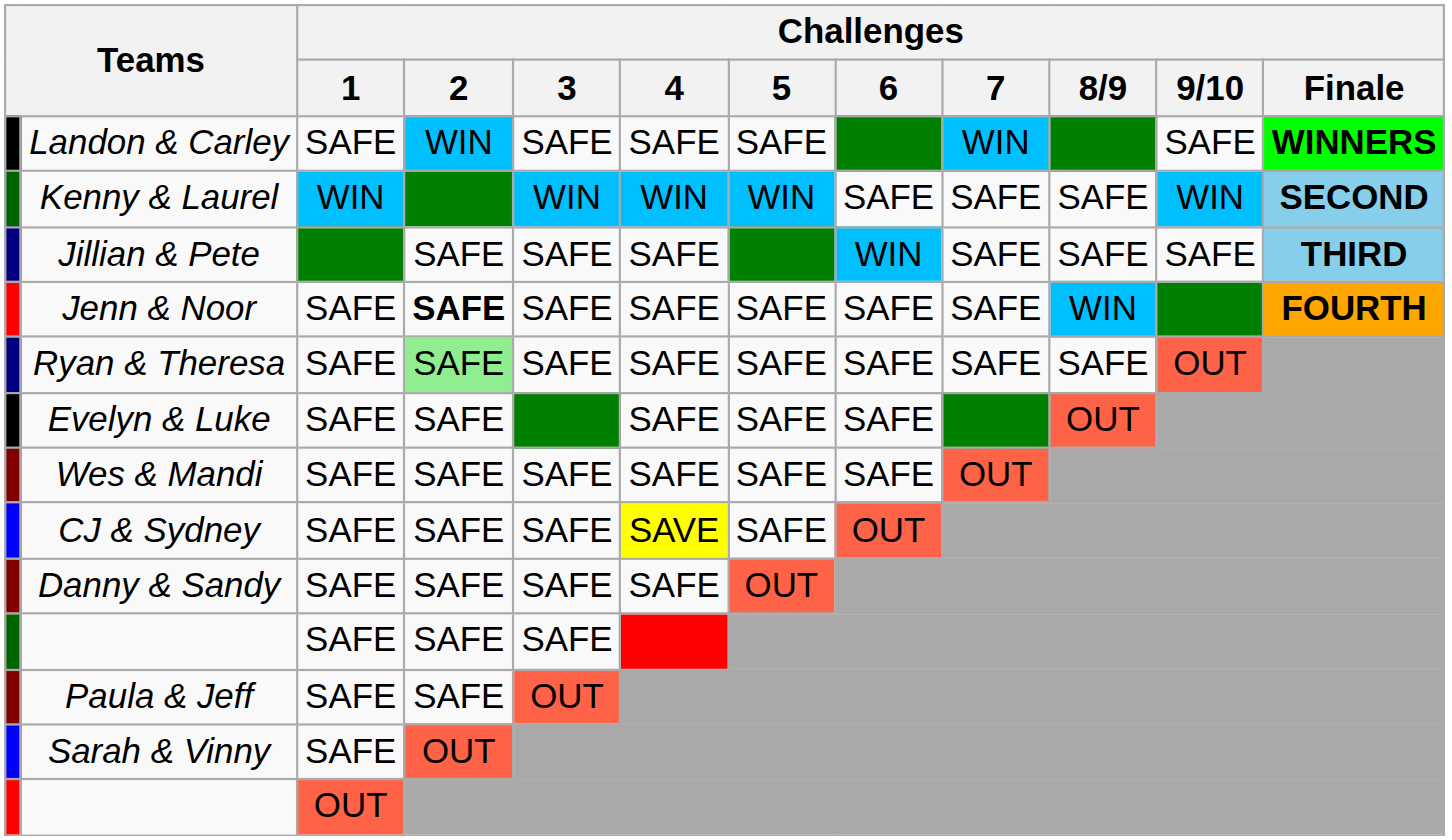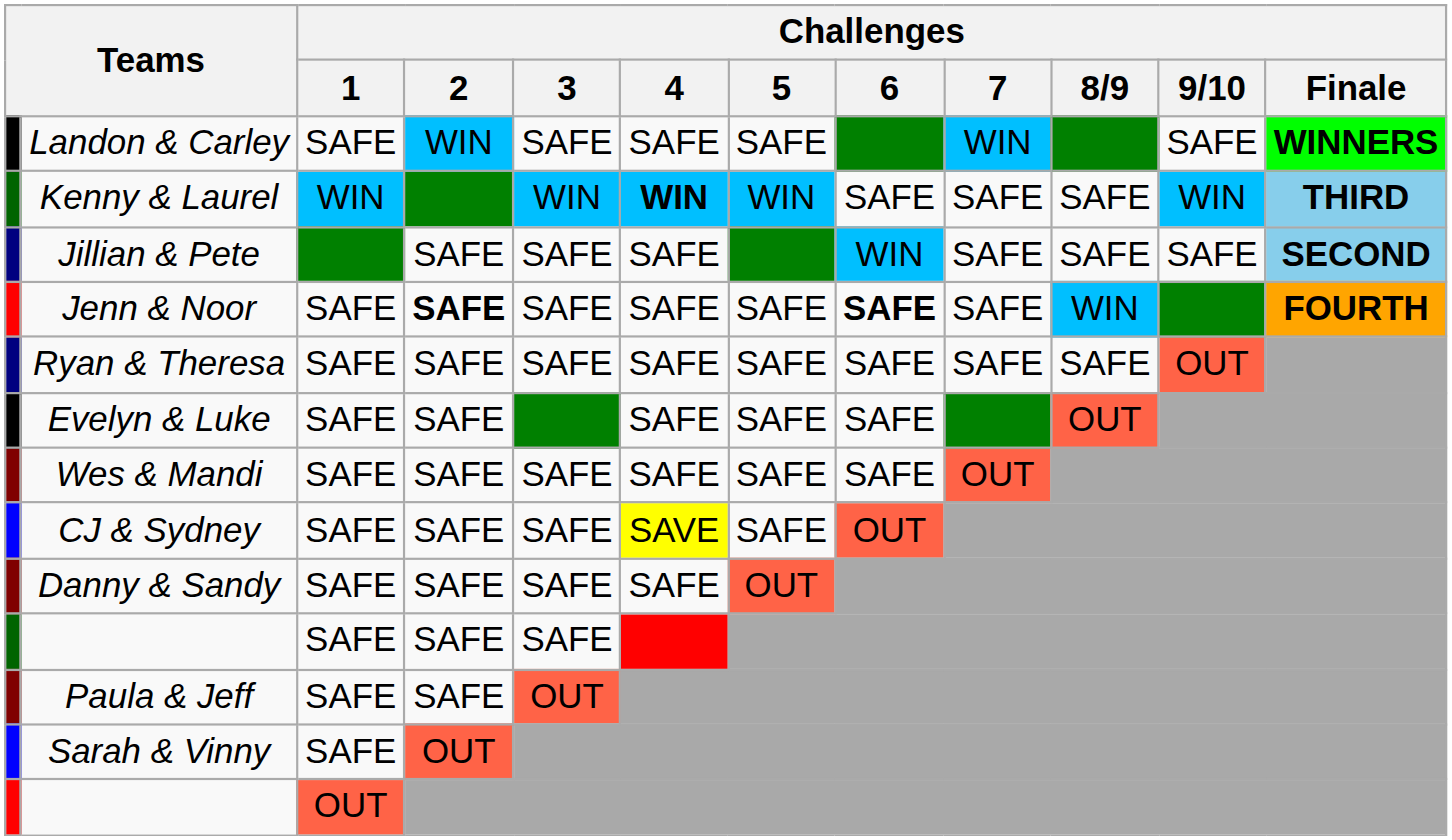(674, 198) normal -> (674, 198) bold
(1354, 198) SECOND -> (1356, 198) THIRD
(1354, 253) THIRD -> (1356, 253) SECOND
(889, 308) normal -> (890, 308) bold
(459, 364) lightgreen background -> (459, 364) no background
